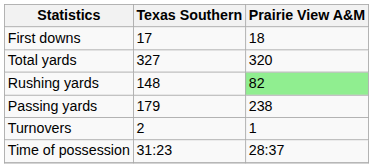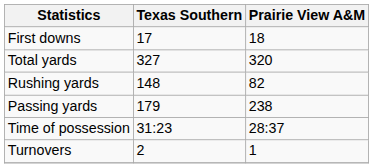(257, 83) lightgreen background -> (257, 83) no background
rows swapped: (40, 128) <-> (69, 151)
